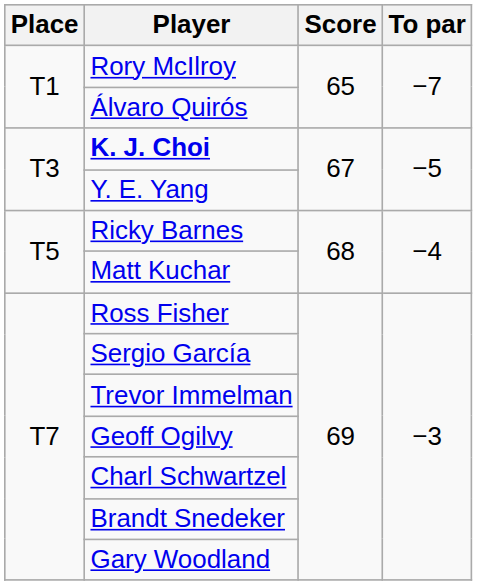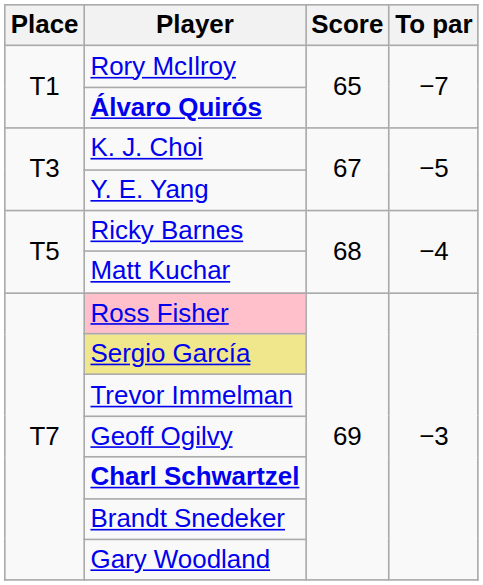(169, 107) normal -> (176, 107) bold
(150, 148) bold -> (147, 148) normal
(160, 312) no background -> (160, 312) pink background
(170, 353) no background -> (170, 353) khaki background
(188, 477) normal -> (195, 477) bold
